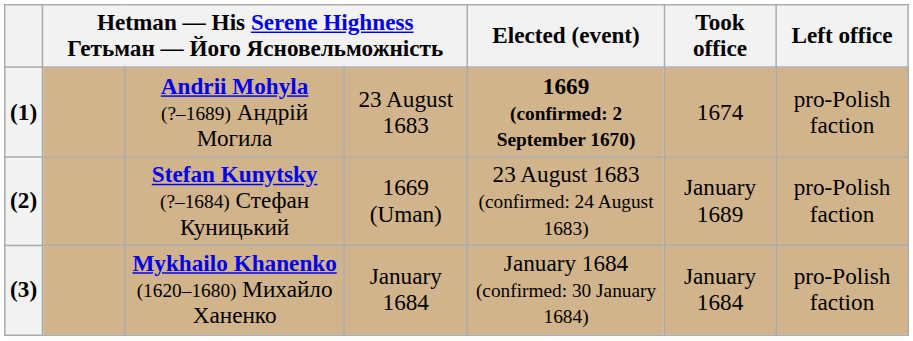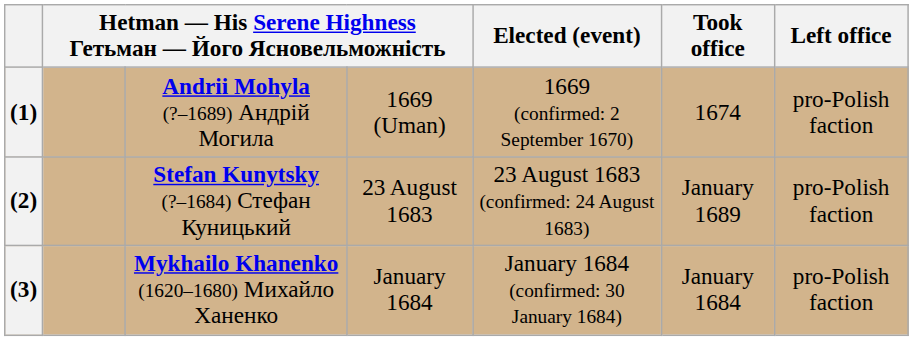(406, 111) 23 August 1683 -> (410, 111) 1669 (Uman)
(566, 111) bold -> (567, 111) normal
(406, 200) 1669 (Uman) -> (410, 200) 23 August 1683
